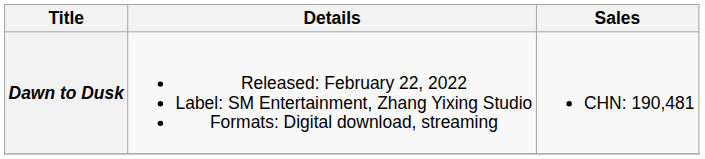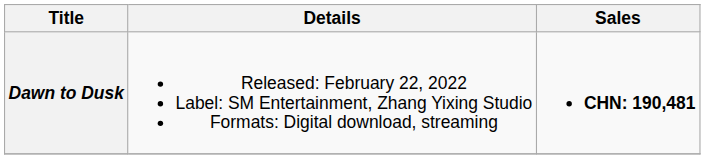(617, 103) normal -> (618, 103) bold
